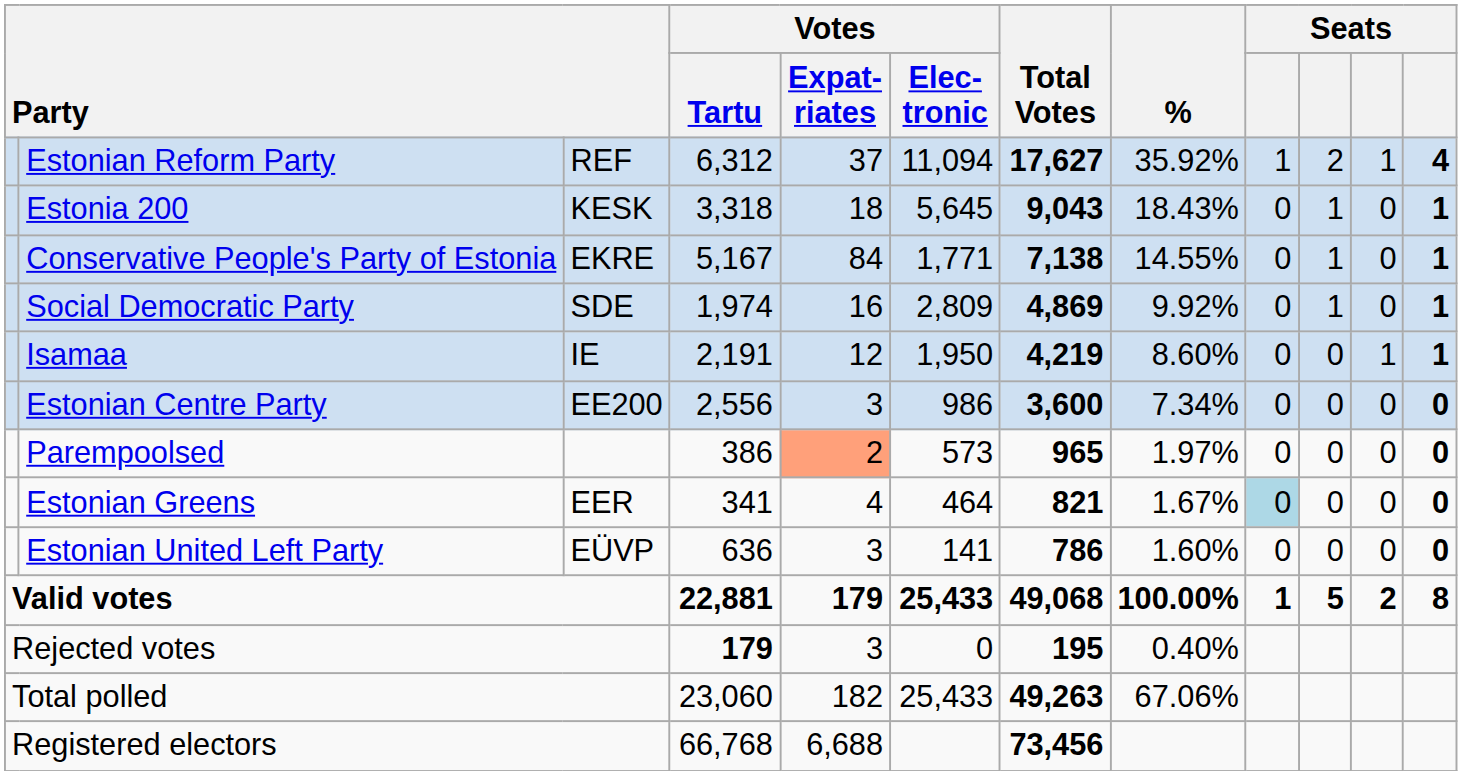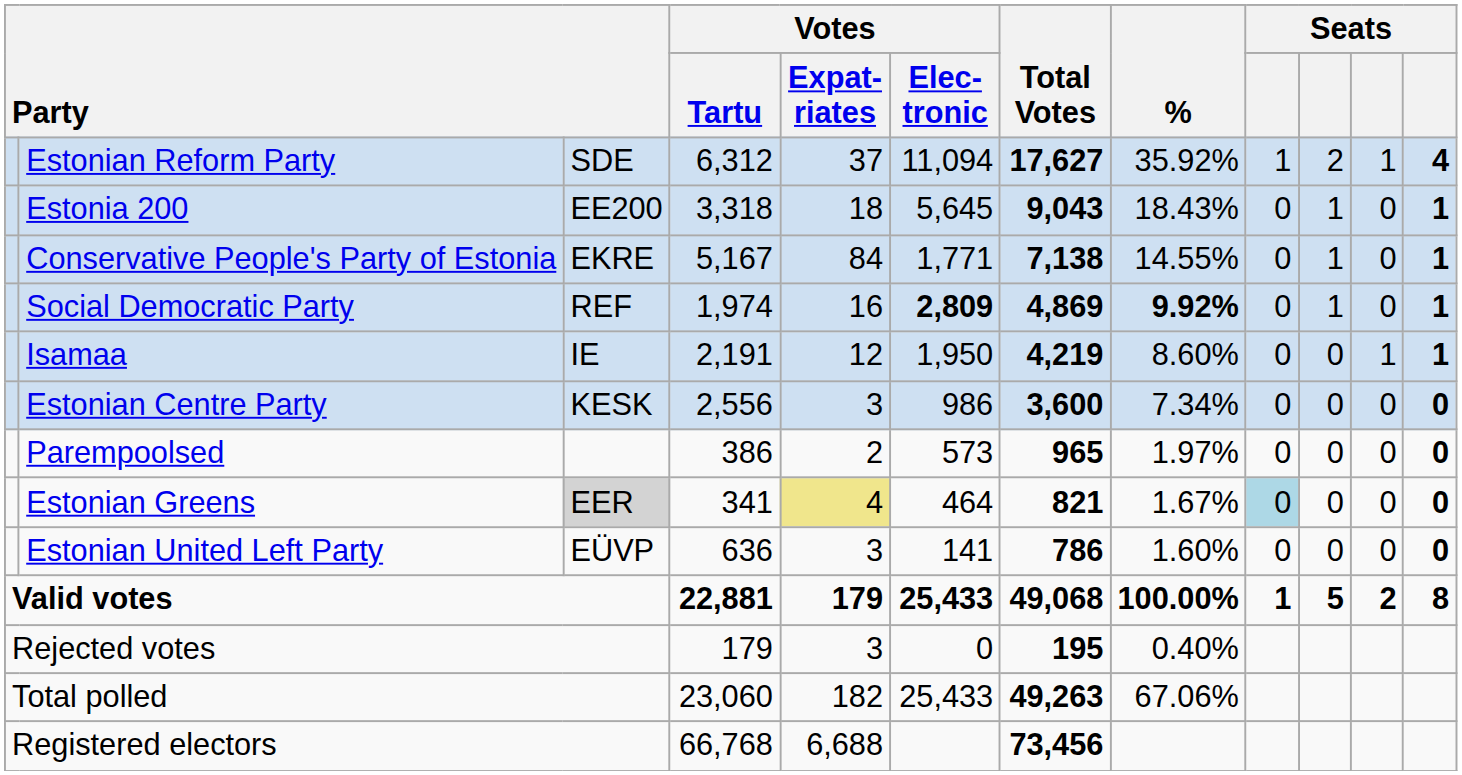(601, 160) REF -> (602, 160) SDE
(611, 209) KESK -> (617, 209) EE200
(602, 307) SDE -> (601, 307) REF
(955, 307) normal -> (955, 307) bold
(1195, 307) normal -> (1195, 307) bold
(617, 404) EE200 -> (611, 404) KESK
(874, 453) lightsalmon background -> (874, 453) no background
(602, 501) no background -> (602, 501) lightgrey background
(874, 501) no background -> (874, 501) khaki background
(747, 648) bold -> (747, 648) normal
